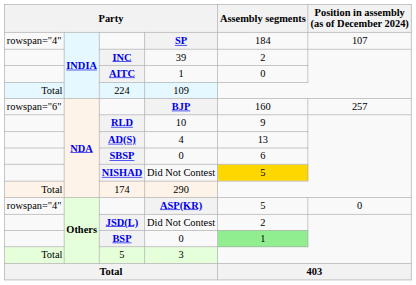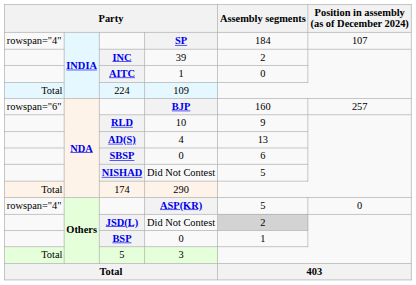(263, 172) gold background -> (263, 172) no background
(263, 222) no background -> (263, 222) lightgrey background
(263, 238) lightgreen background -> (263, 238) no background
